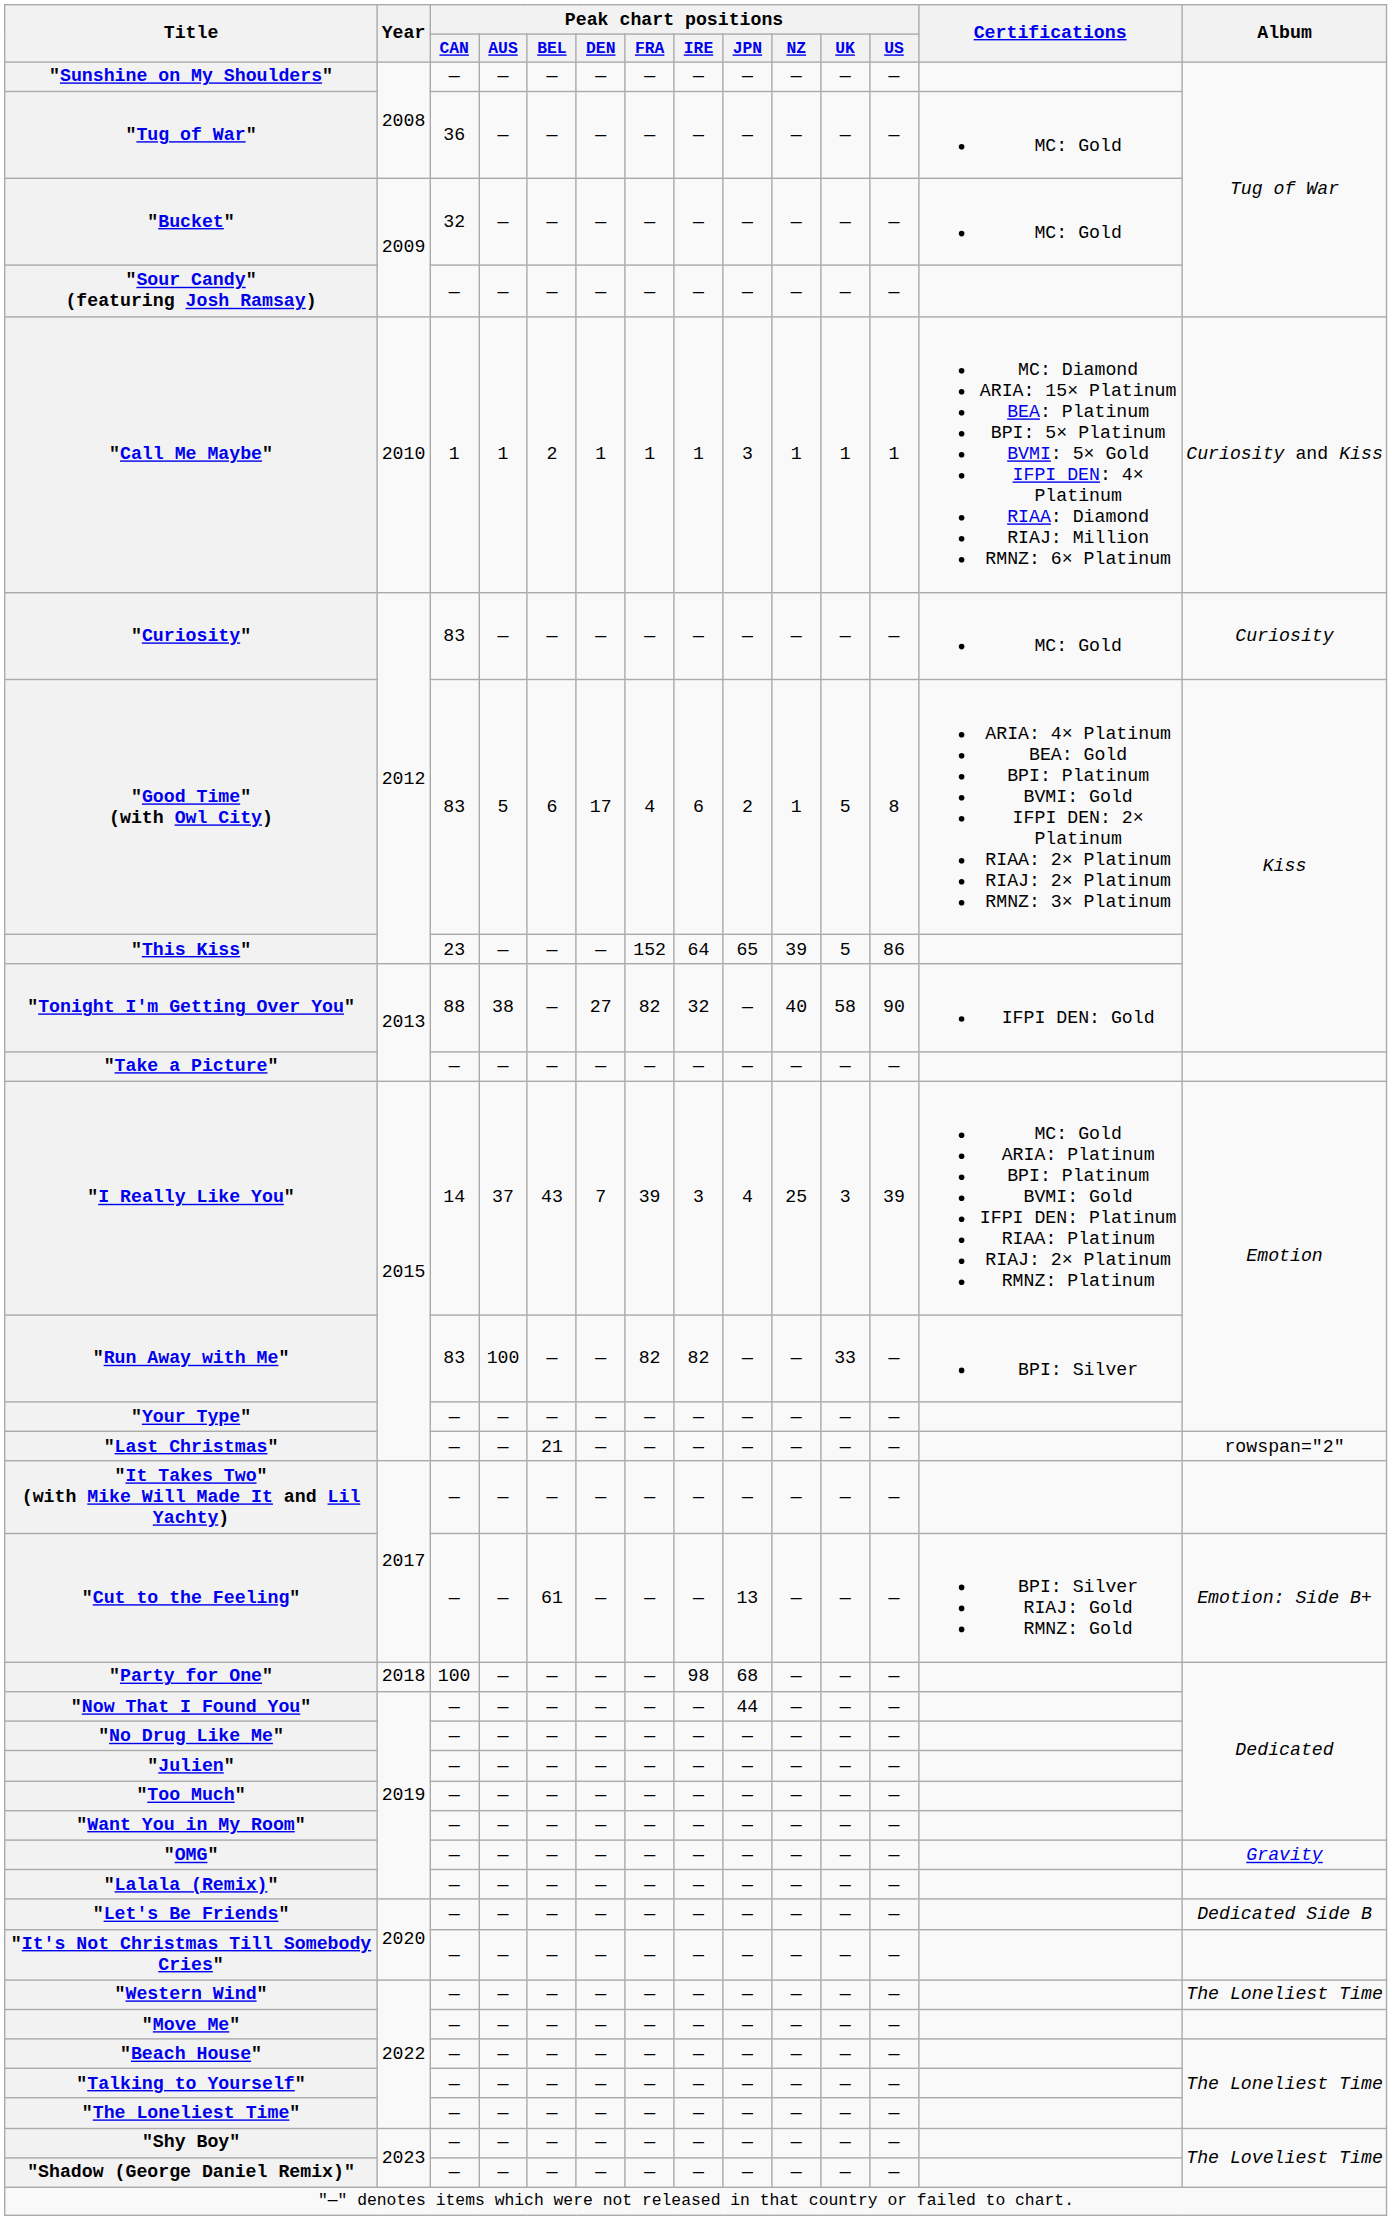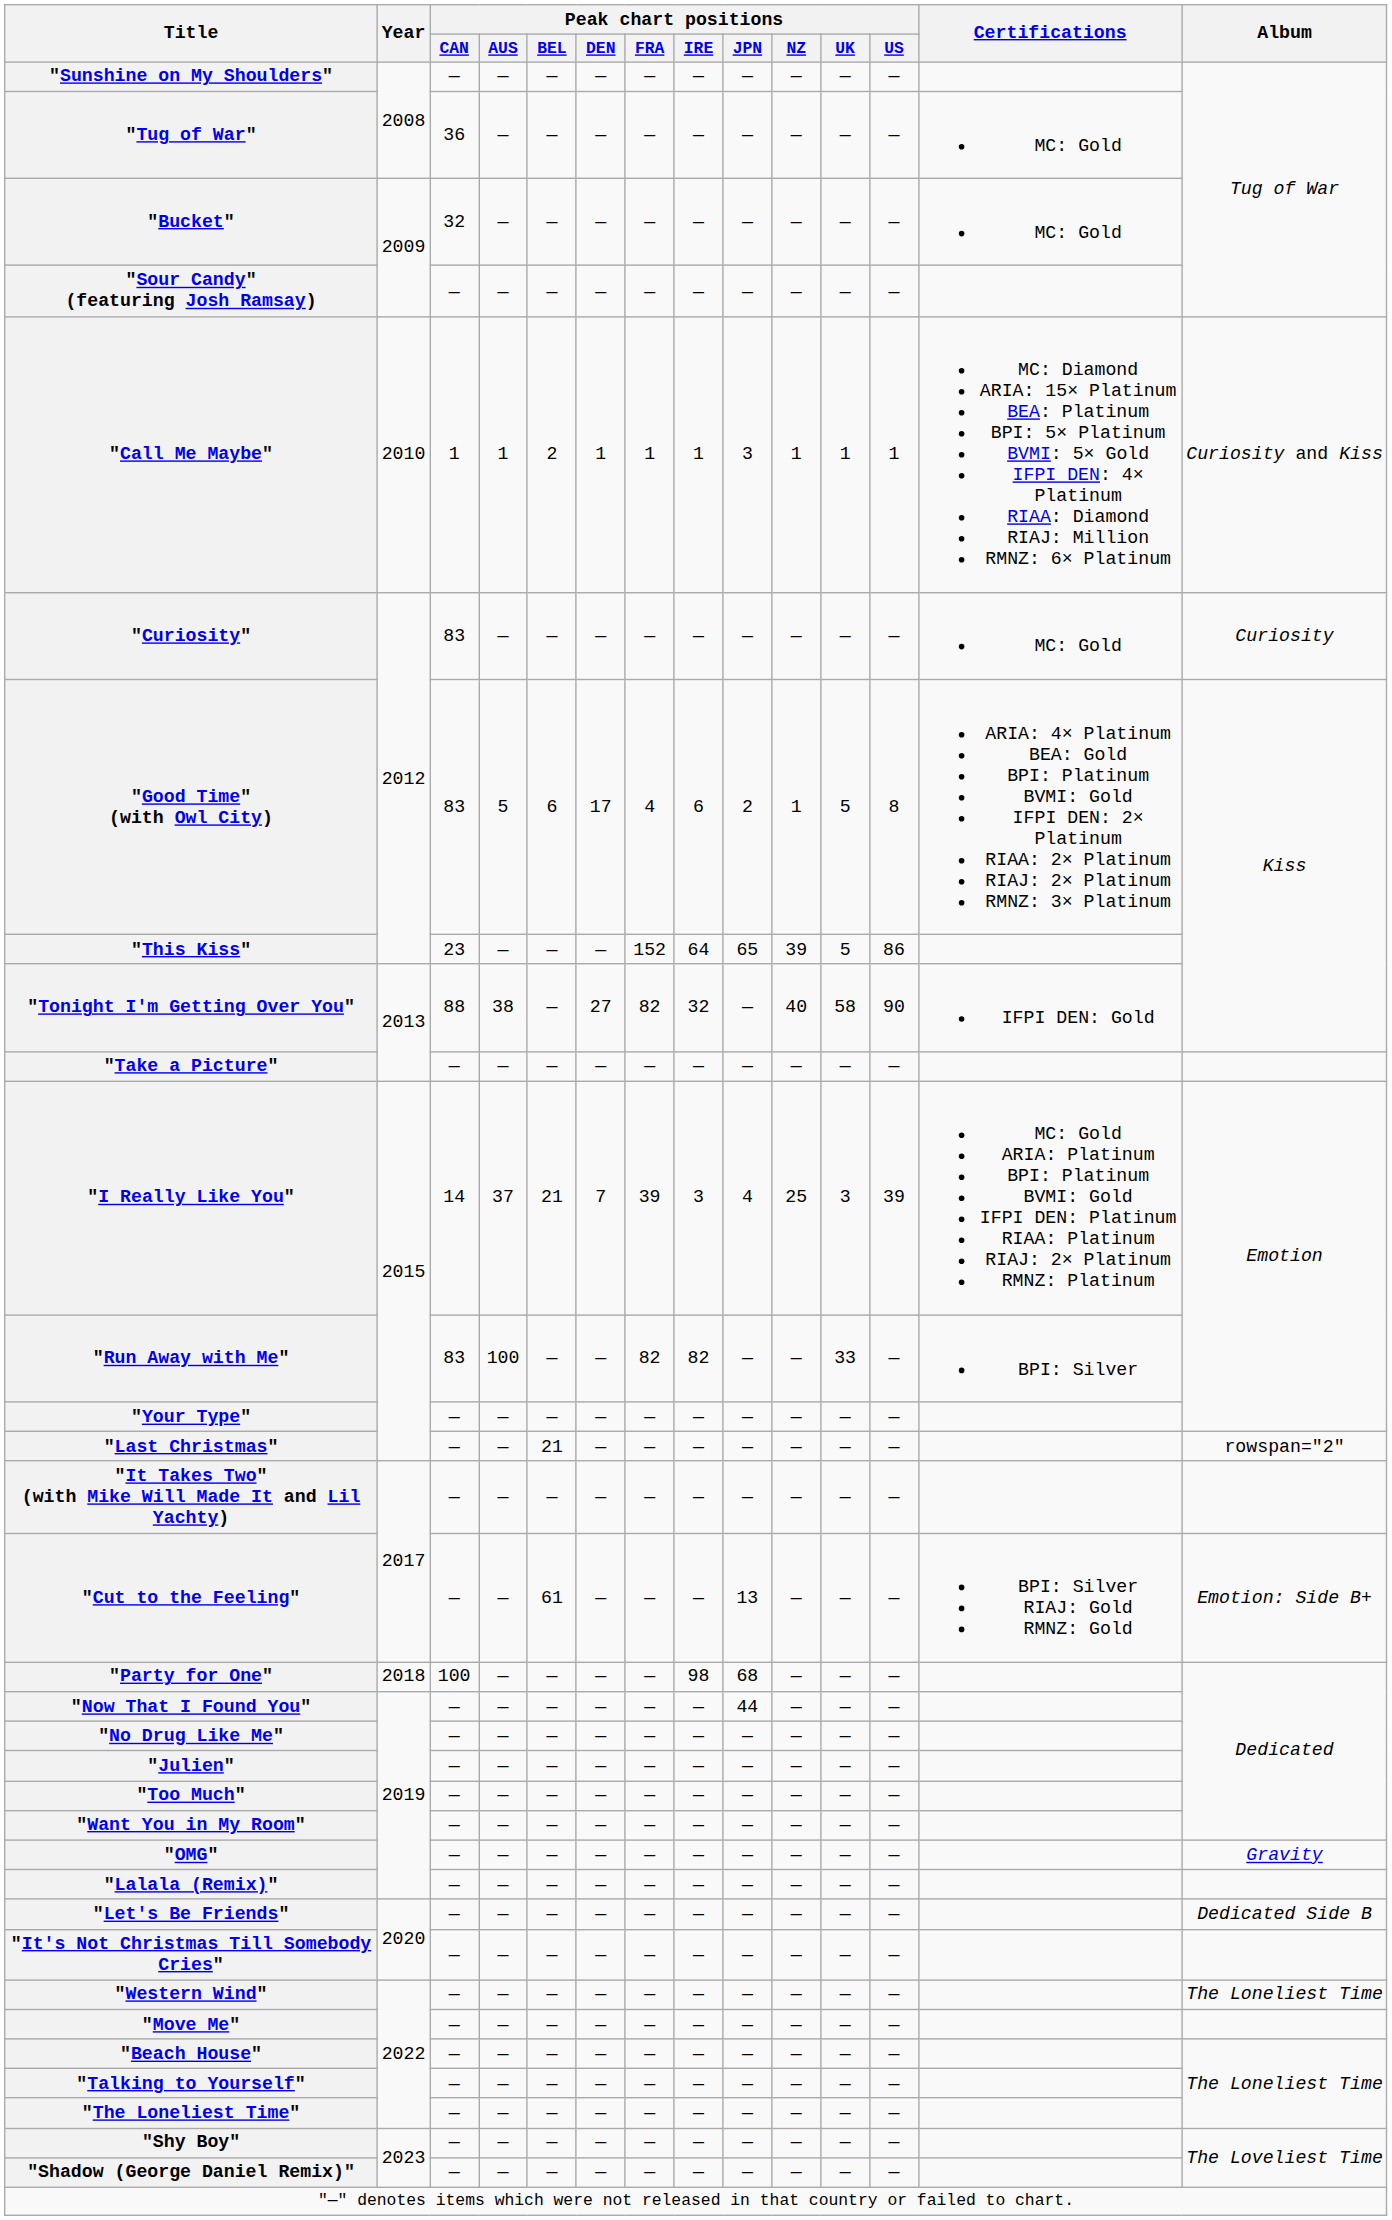(552, 1198) 43 -> (552, 1198) 21
